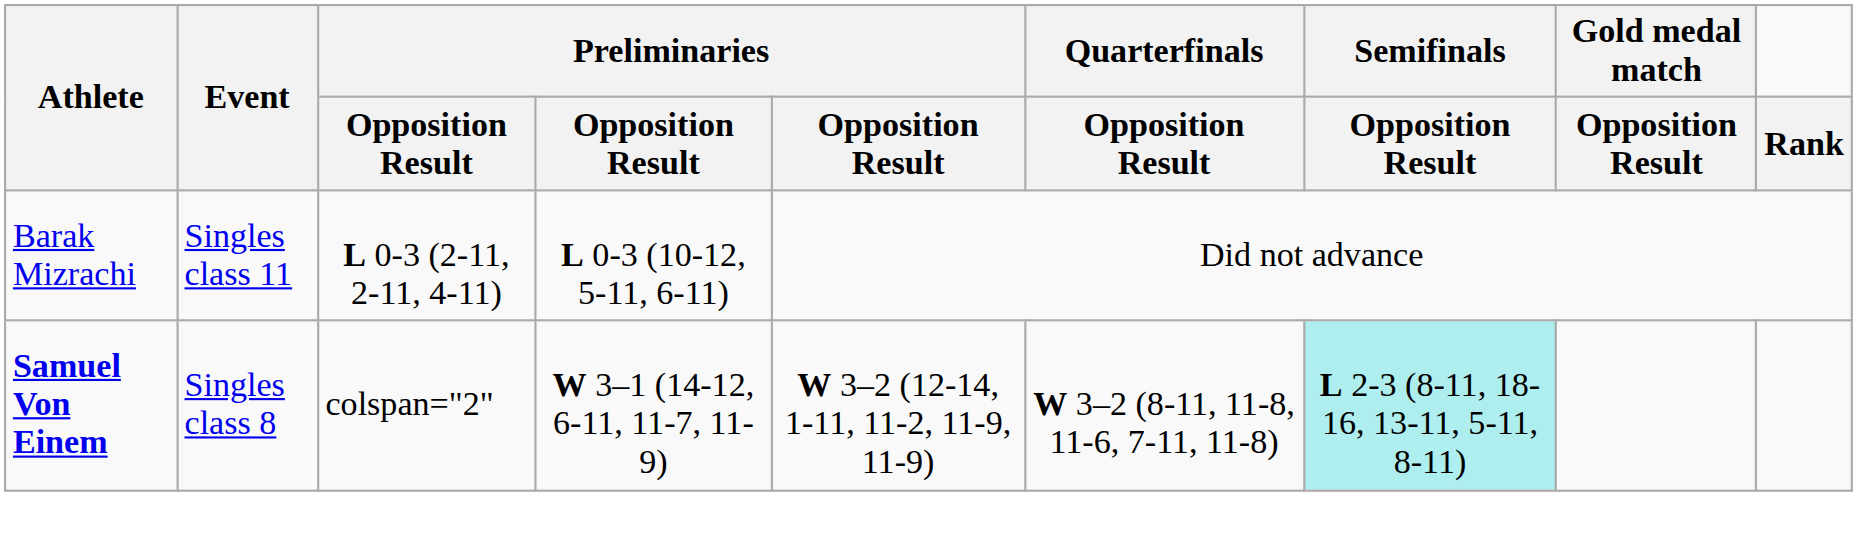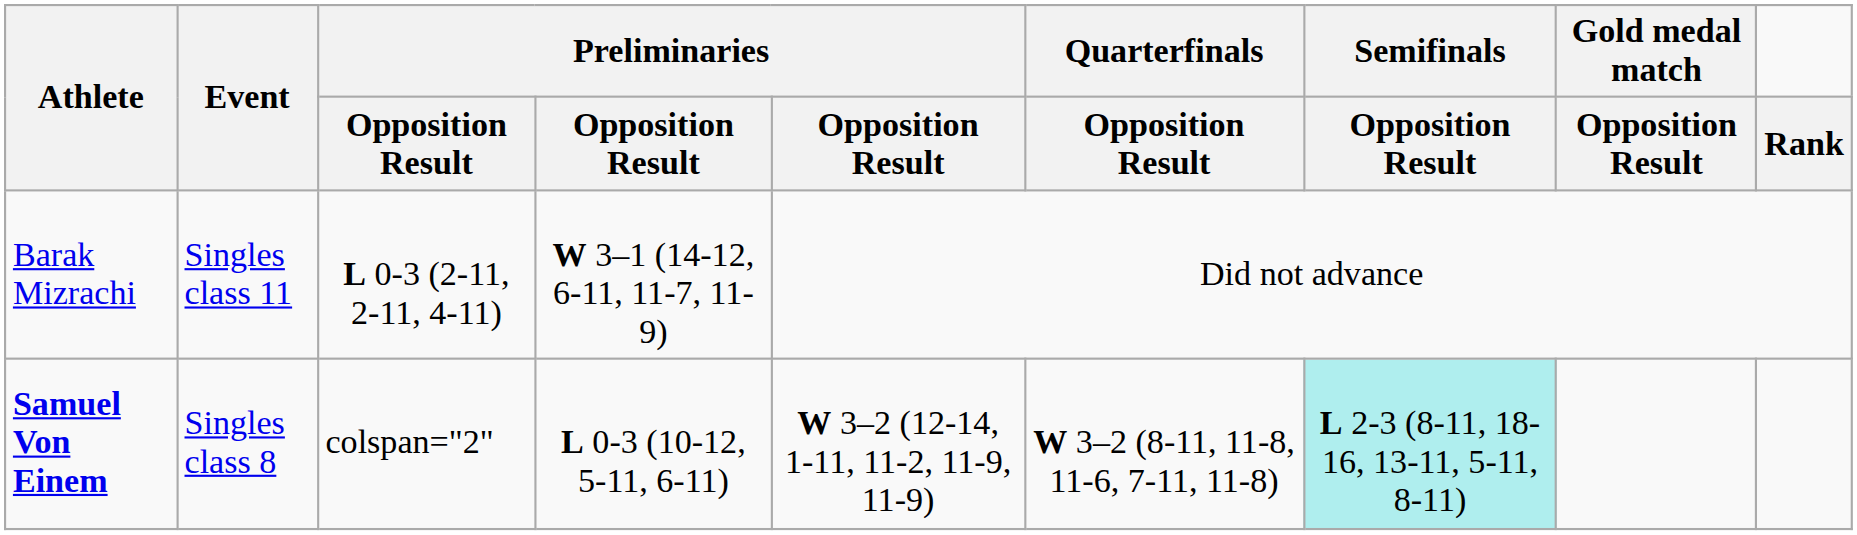(653, 273) L 0-3 (10-12, 5-11, 6-11) -> (653, 292) W 3–1 (14-12, 6-11, 11-7, 11-9)
(653, 423) W 3–1 (14-12, 6-11, 11-7, 11-9) -> (653, 462) L 0-3 (10-12, 5-11, 6-11)
